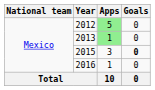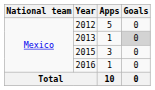(109, 25) lightgreen background -> (109, 25) no background
(109, 38) lightgreen background -> (109, 38) no background
(136, 38) no background -> (136, 38) lightgrey background
(136, 52) bold -> (136, 52) normal
